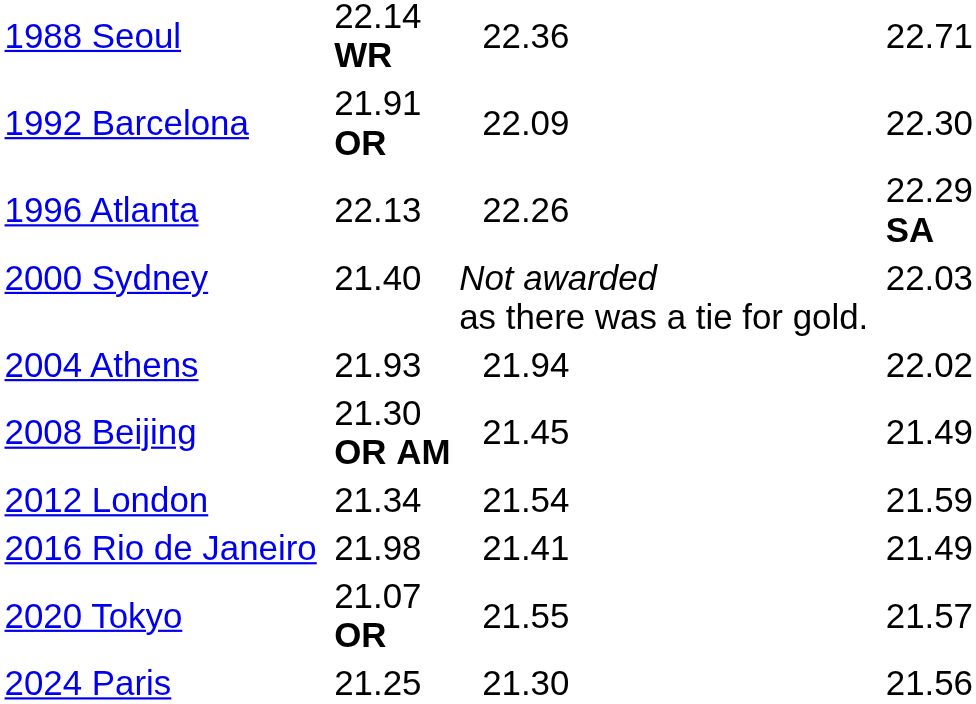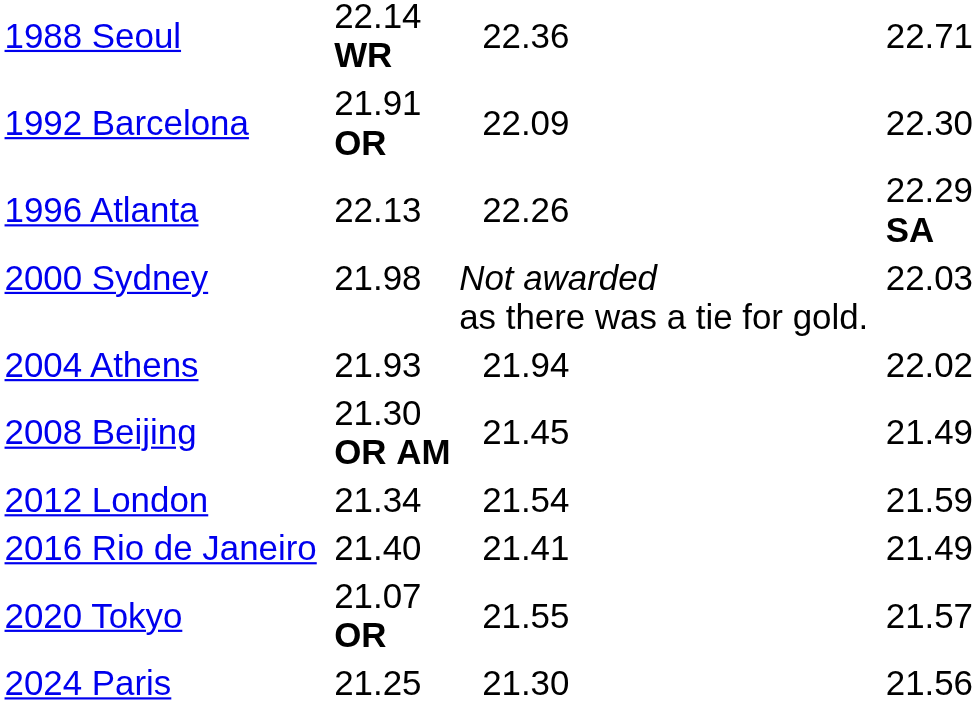(378, 278) 21.40 -> (378, 278) 21.98
(378, 548) 21.98 -> (378, 548) 21.40
